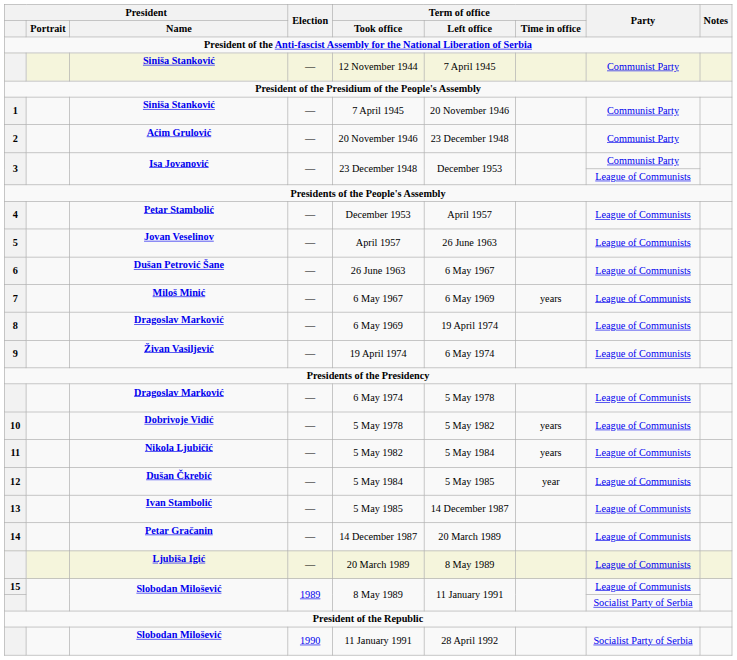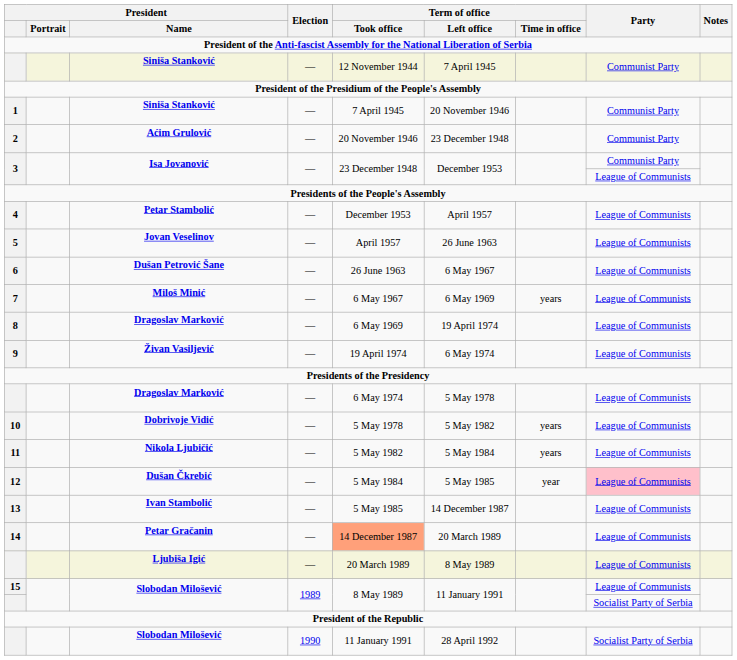(643, 481) no background -> (643, 481) pink background
(378, 536) no background -> (378, 536) lightsalmon background
